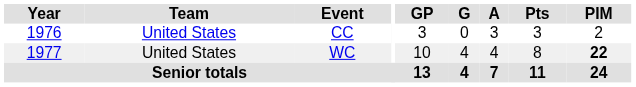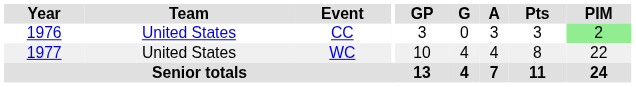(599, 33) no background -> (599, 33) lightgreen background
(599, 53) bold -> (599, 53) normal
